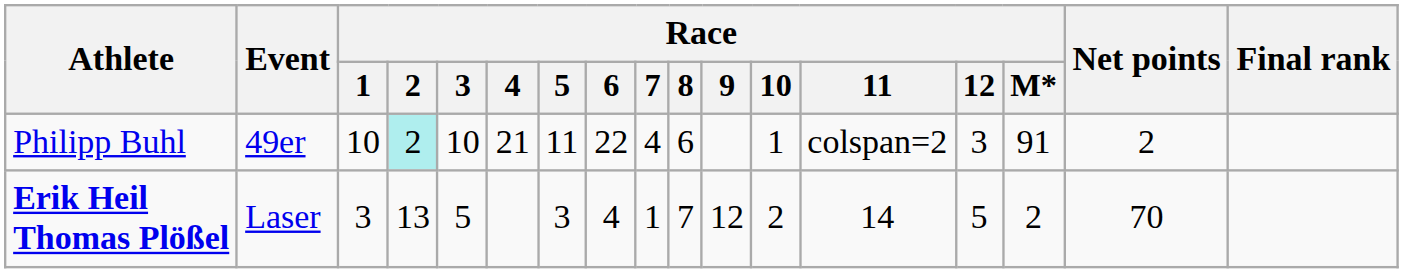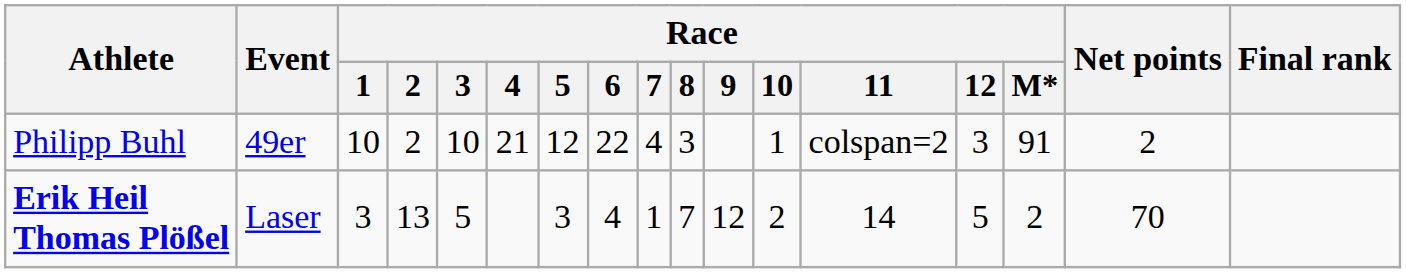(413, 141) paleturquoise background -> (413, 141) no background
(562, 141) 11 -> (563, 141) 12
(686, 141) 6 -> (687, 141) 3
